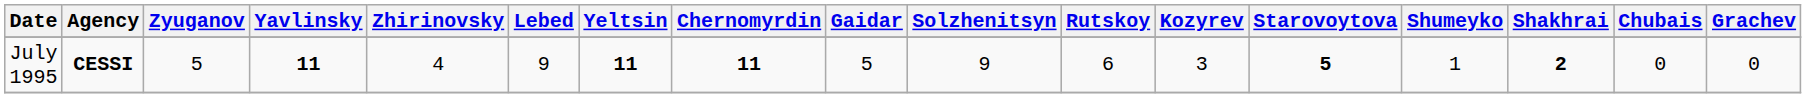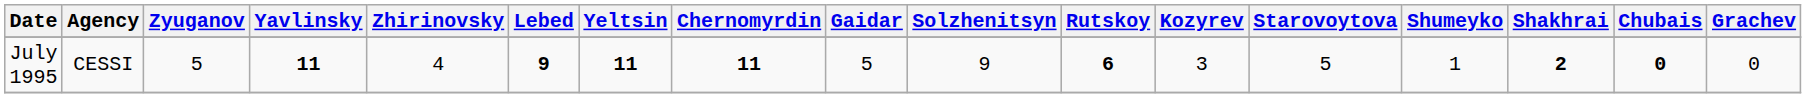(103, 65) bold -> (103, 65) normal
(544, 65) normal -> (544, 65) bold
(1108, 65) normal -> (1108, 65) bold
(1325, 65) bold -> (1325, 65) normal
(1660, 65) normal -> (1660, 65) bold
